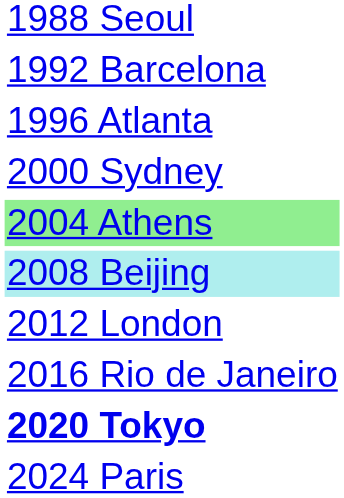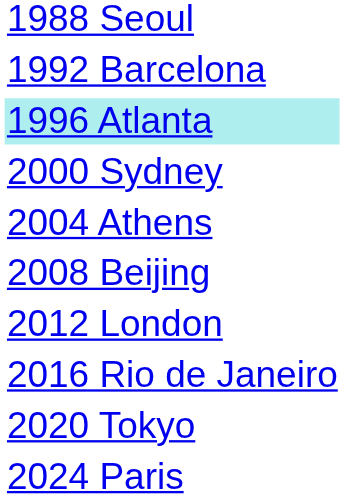(110, 120) no background -> (110, 120) paleturquoise background
(110, 222) lightgreen background -> (110, 222) no background
(109, 273) paleturquoise background -> (109, 273) no background
(106, 425) bold -> (101, 425) normal
